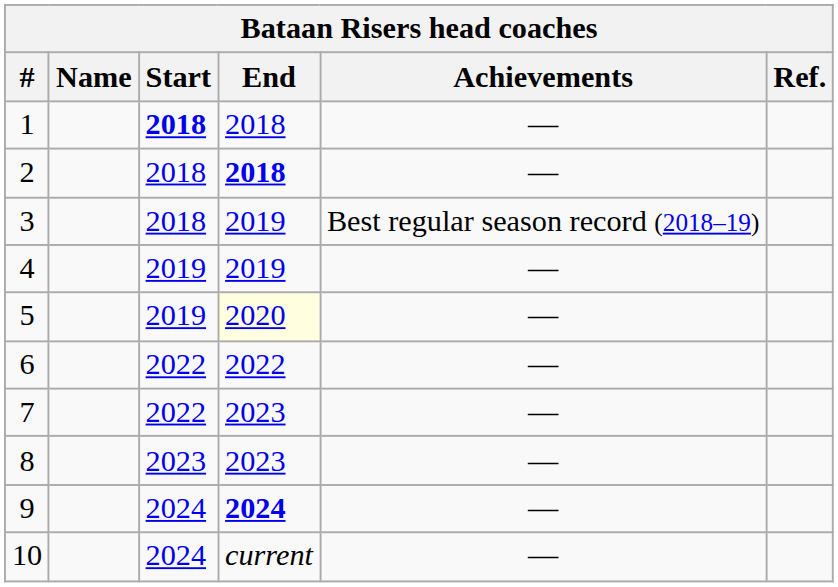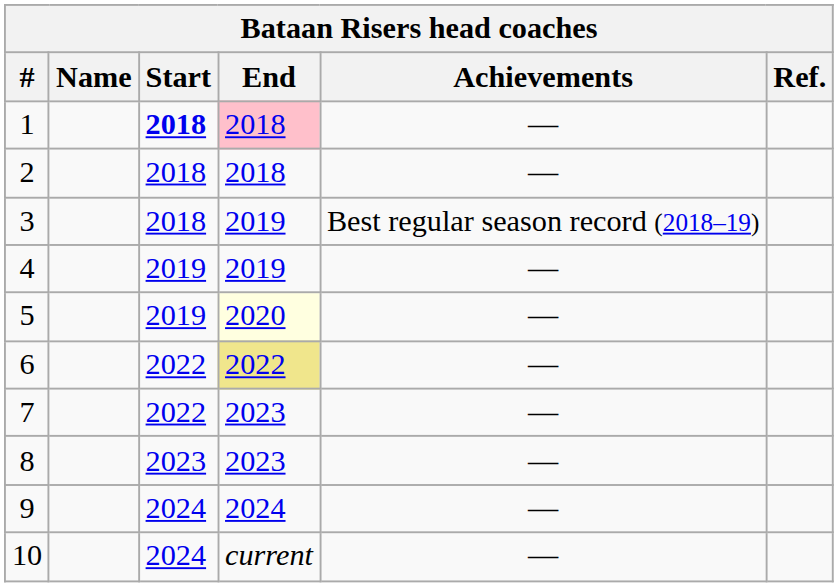(255, 124) no background -> (255, 124) pink background
(255, 172) bold -> (255, 172) normal
(255, 364) no background -> (255, 364) khaki background
(255, 508) bold -> (255, 508) normal
